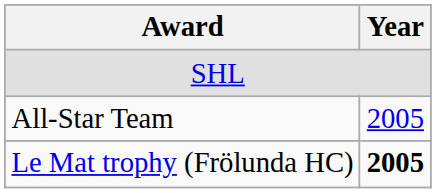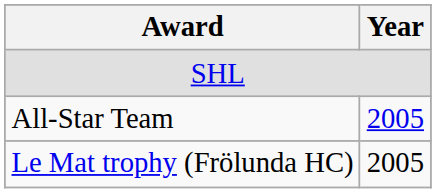(395, 163) bold -> (395, 163) normal
